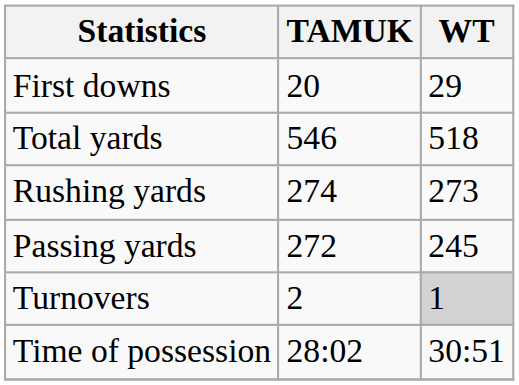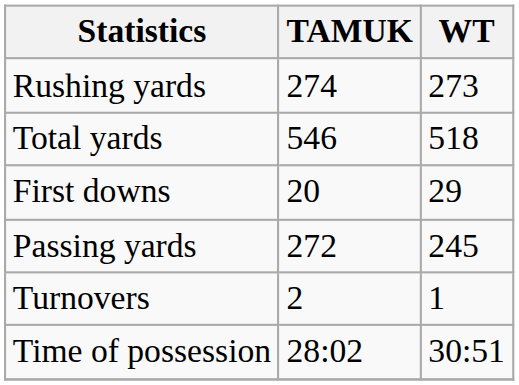rows swapped: (92, 85) <-> (109, 191)
(437, 298) lightgrey background -> (437, 298) no background
